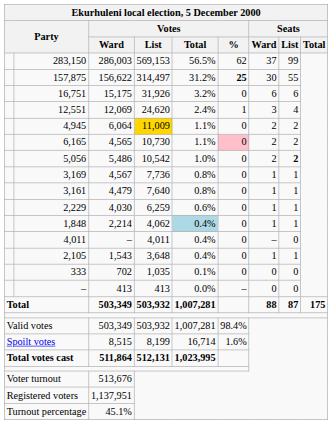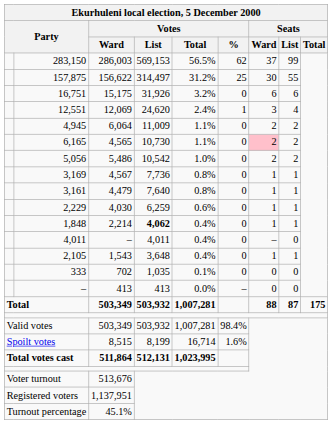(242, 77) bold -> (242, 77) normal
(156, 126) gold background -> (156, 126) no background
(244, 142) pink background -> (244, 142) no background
(274, 142) no background -> (274, 142) pink background
(296, 158) bold -> (296, 158) normal
(158, 223) normal -> (158, 223) bold
(205, 223) lightblue background -> (205, 223) no background
